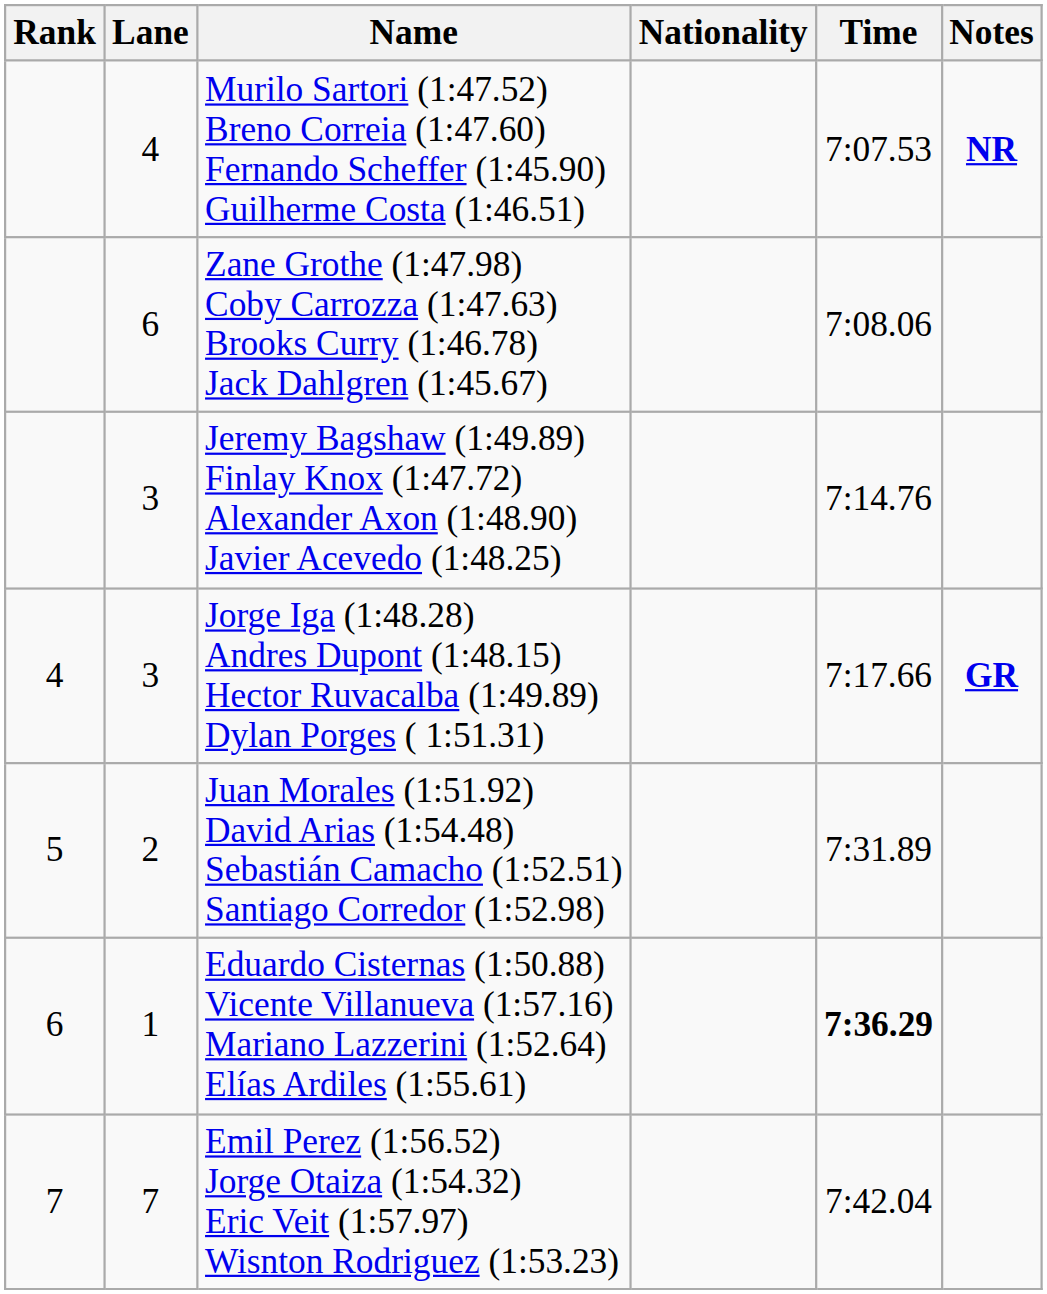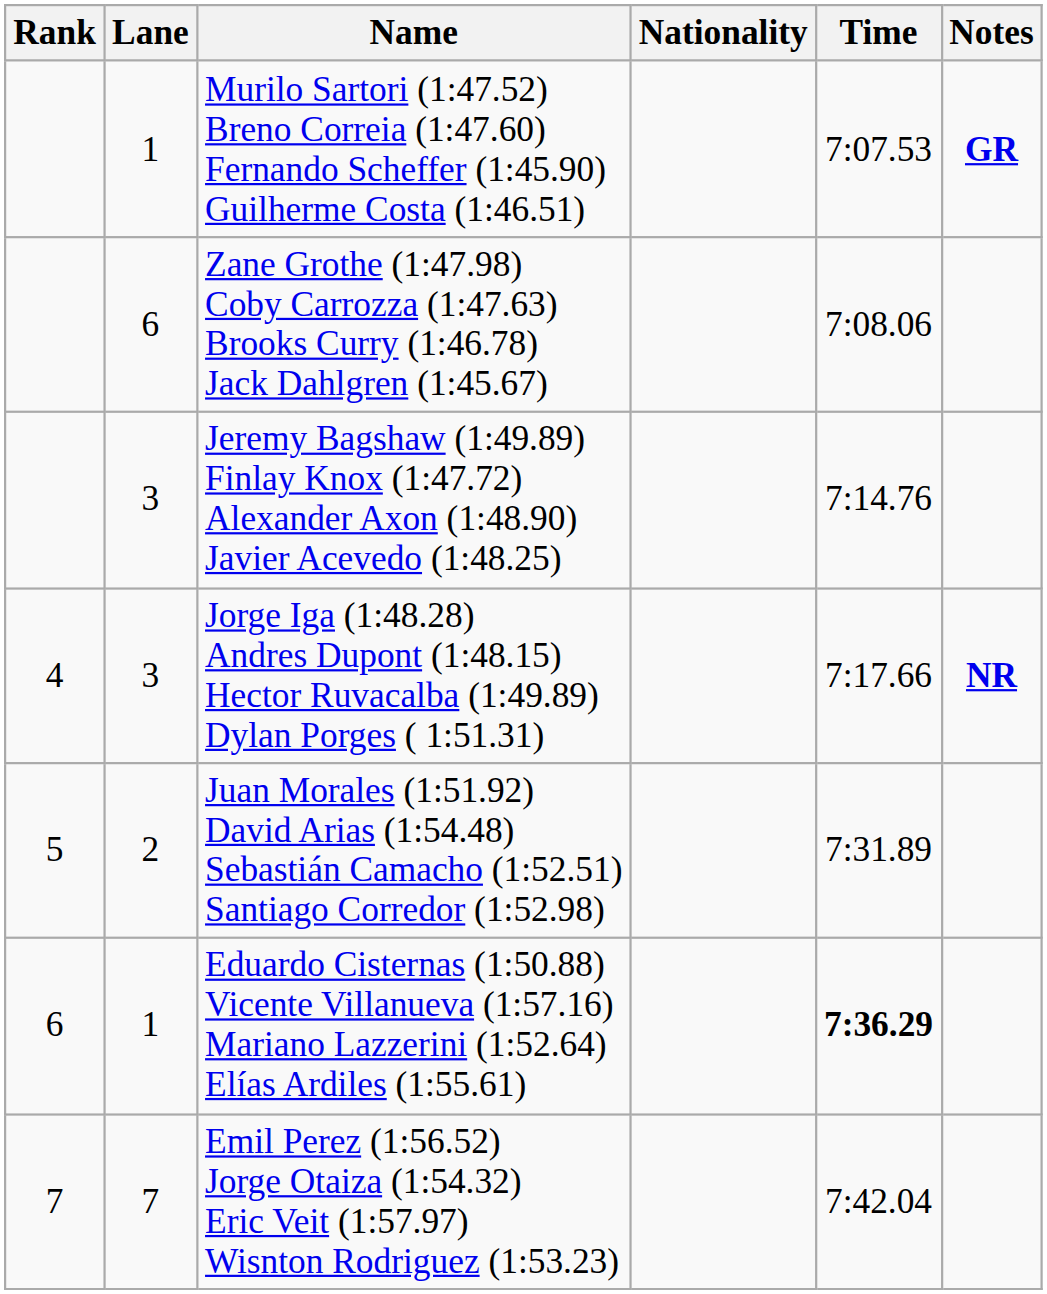(150, 148) 4 -> (150, 148) 1
(992, 148) NR -> (992, 148) GR
(992, 674) GR -> (992, 674) NR
